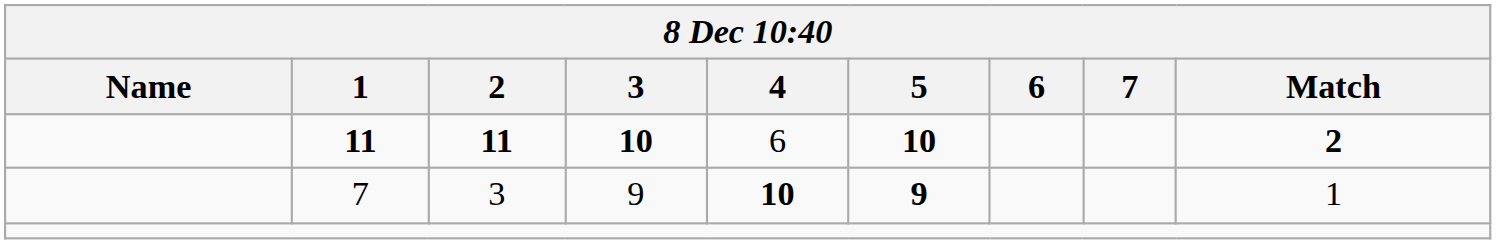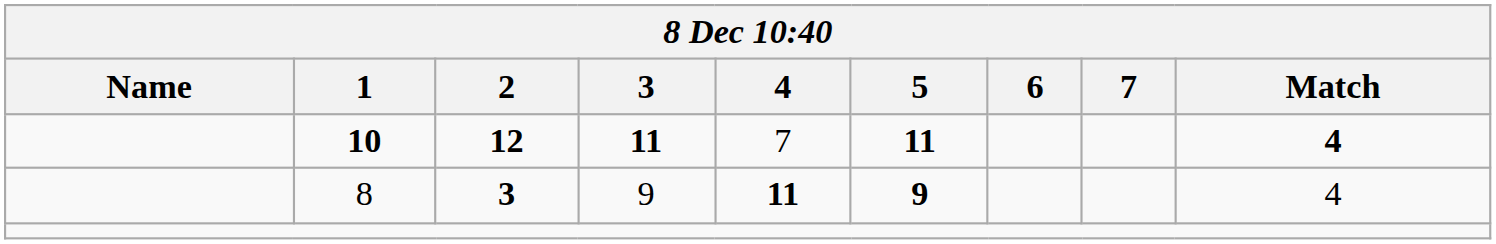(360, 140) 11 -> (364, 140) 10
(497, 140) 11 -> (506, 140) 12
(636, 140) 10 -> (646, 140) 11
(777, 140) 6 -> (783, 140) 7
(919, 140) 10 -> (920, 140) 11
(1333, 140) 2 -> (1333, 140) 4
(360, 194) 7 -> (364, 194) 8
(497, 194) normal -> (506, 194) bold
(777, 194) 10 -> (783, 194) 11
(1333, 194) 1 -> (1333, 194) 4
